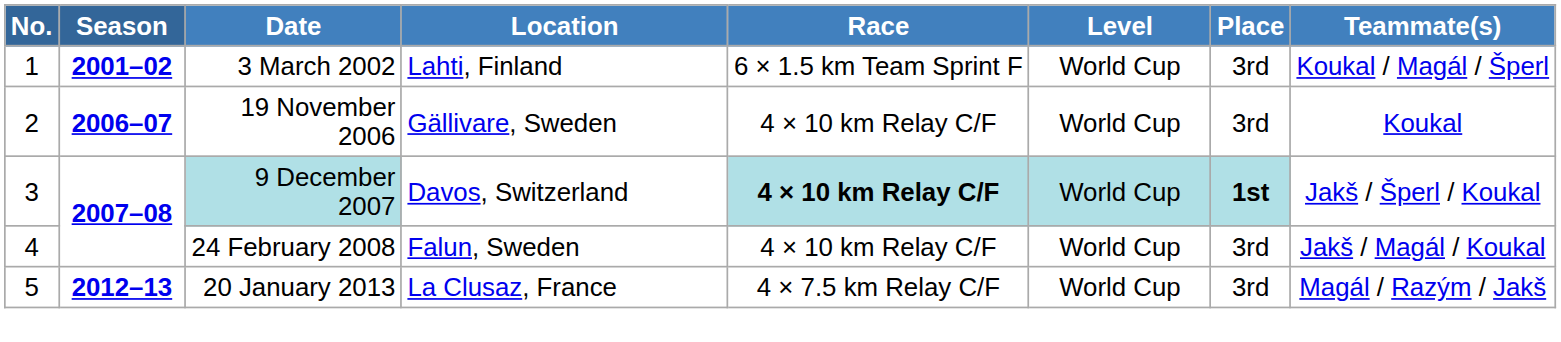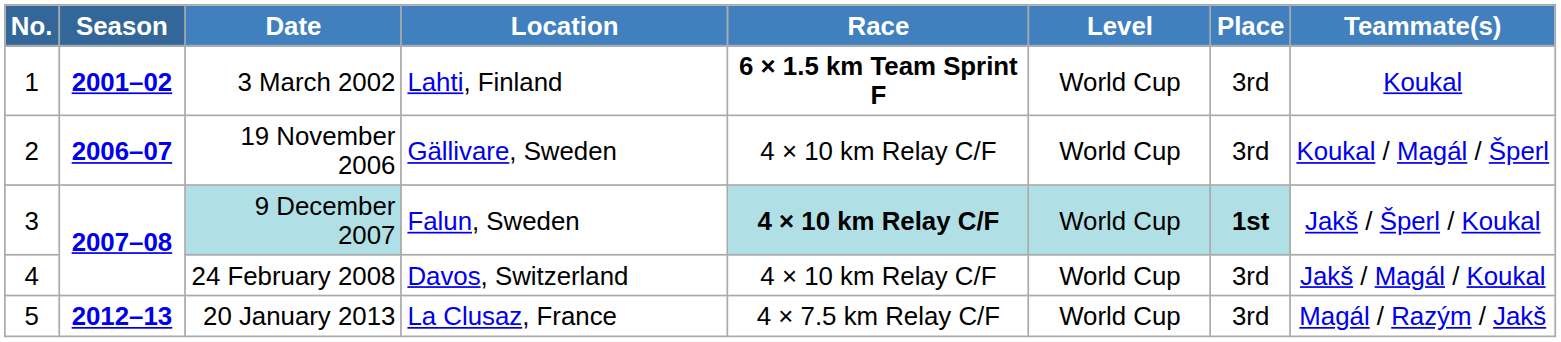(878, 66) normal -> (878, 81) bold
(1423, 66) Koukal / Magál / Šperl -> (1423, 81) Koukal
(1423, 122) Koukal -> (1423, 151) Koukal / Magál / Šperl
(518, 192) Davos, Switzerland -> (494, 220) Falun, Sweden
(494, 247) Falun, Sweden -> (518, 276) Davos, Switzerland
